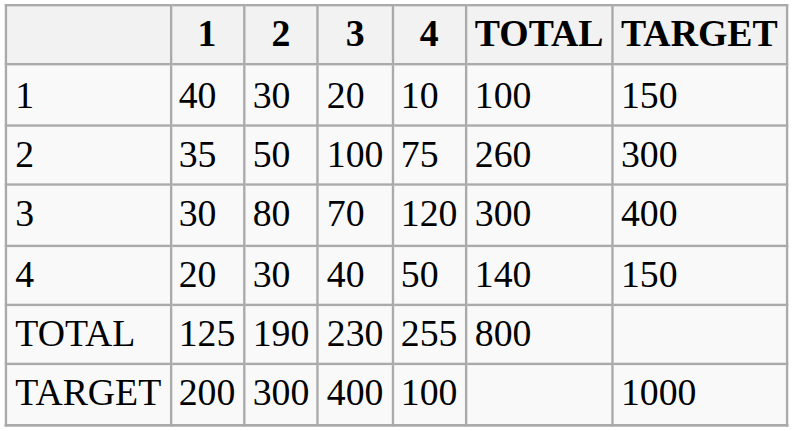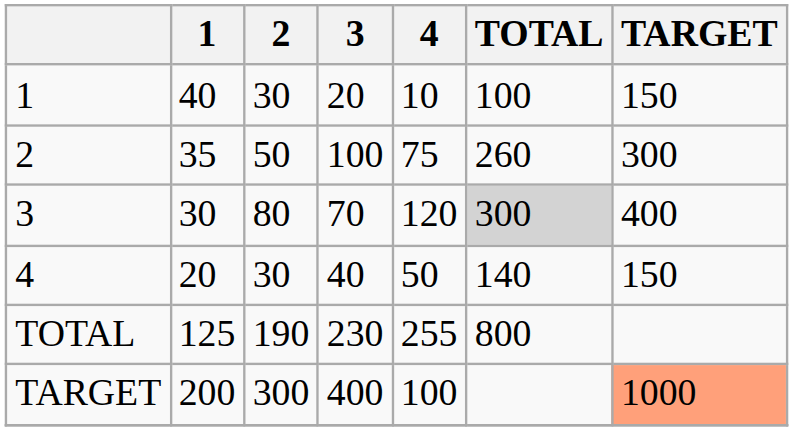(503, 214) no background -> (503, 214) lightgrey background
(659, 393) no background -> (659, 393) lightsalmon background
